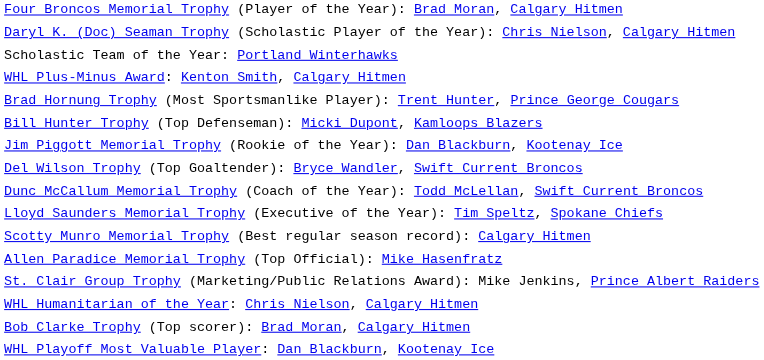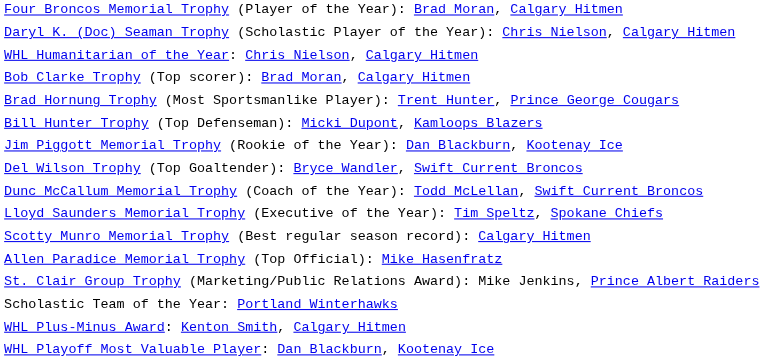(201, 55) Scholastic Team of the Year: Portland Winterhawks -> (241, 55) WHL Humanitarian of the Year: Chris Nielson, Calgary Hitmen
(205, 78) WHL Plus-Minus Award: Kenton Smith, Calgary Hitmen -> (237, 78) Bob Clarke Trophy (Top scorer): Brad Moran, Calgary Hitmen
(241, 304) WHL Humanitarian of the Year: Chris Nielson, Calgary Hitmen -> (201, 304) Scholastic Team of the Year: Portland Winterhawks
(237, 327) Bob Clarke Trophy (Top scorer): Brad Moran, Calgary Hitmen -> (205, 327) WHL Plus-Minus Award: Kenton Smith, Calgary Hitmen
